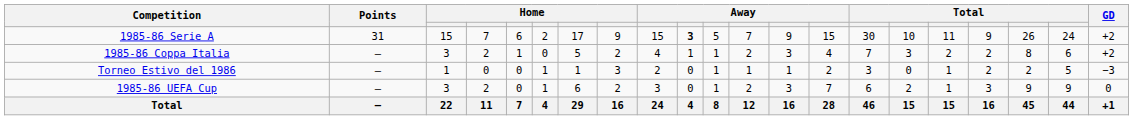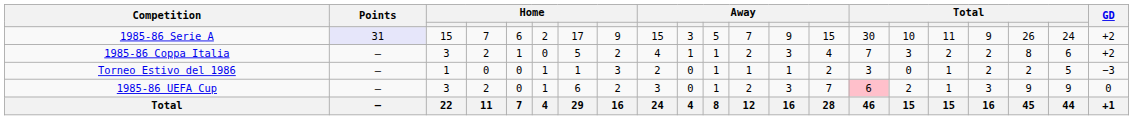(378, 36) no background -> (378, 36) lavender background
(690, 36) bold -> (690, 36) normal
(869, 88) no background -> (869, 88) pink background
